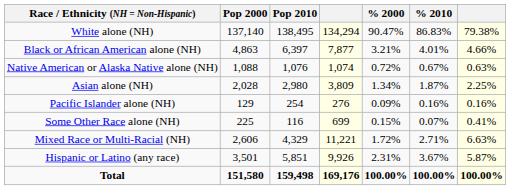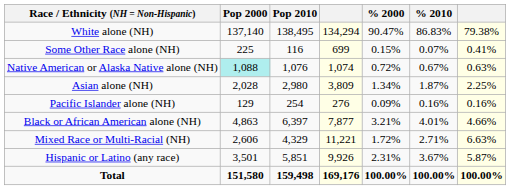rows swapped: (112, 49) <-> (112, 121)
(245, 67) no background -> (245, 67) paleturquoise background
